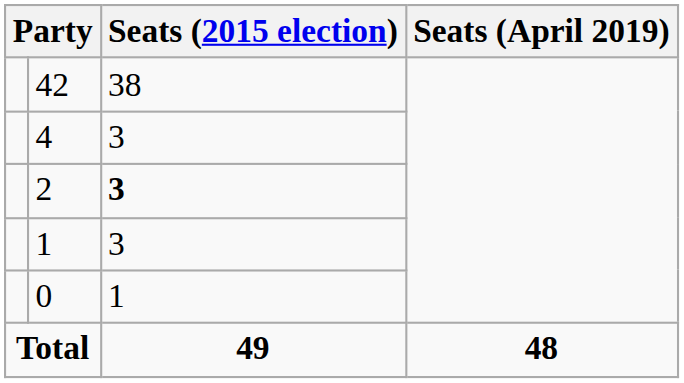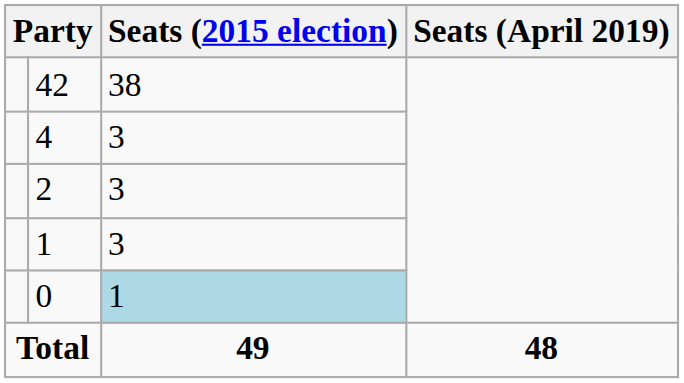(116, 190) bold -> (116, 190) normal
(116, 296) no background -> (116, 296) lightblue background
